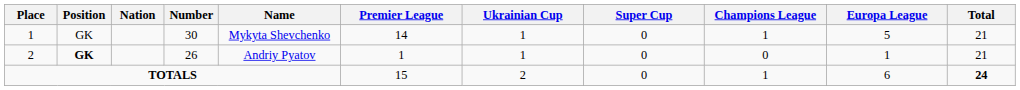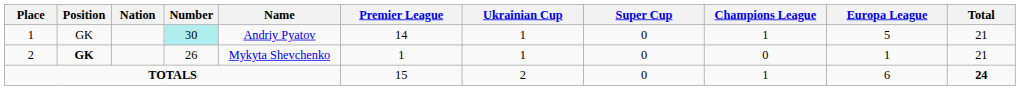(191, 35) no background -> (191, 35) paleturquoise background
(279, 35) Mykyta Shevchenko -> (279, 35) Andriy Pyatov
(279, 55) Andriy Pyatov -> (279, 55) Mykyta Shevchenko
